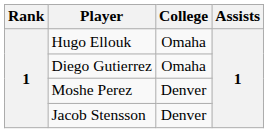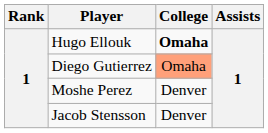(184, 41) normal -> (184, 41) bold
(184, 66) no background -> (184, 66) lightsalmon background
